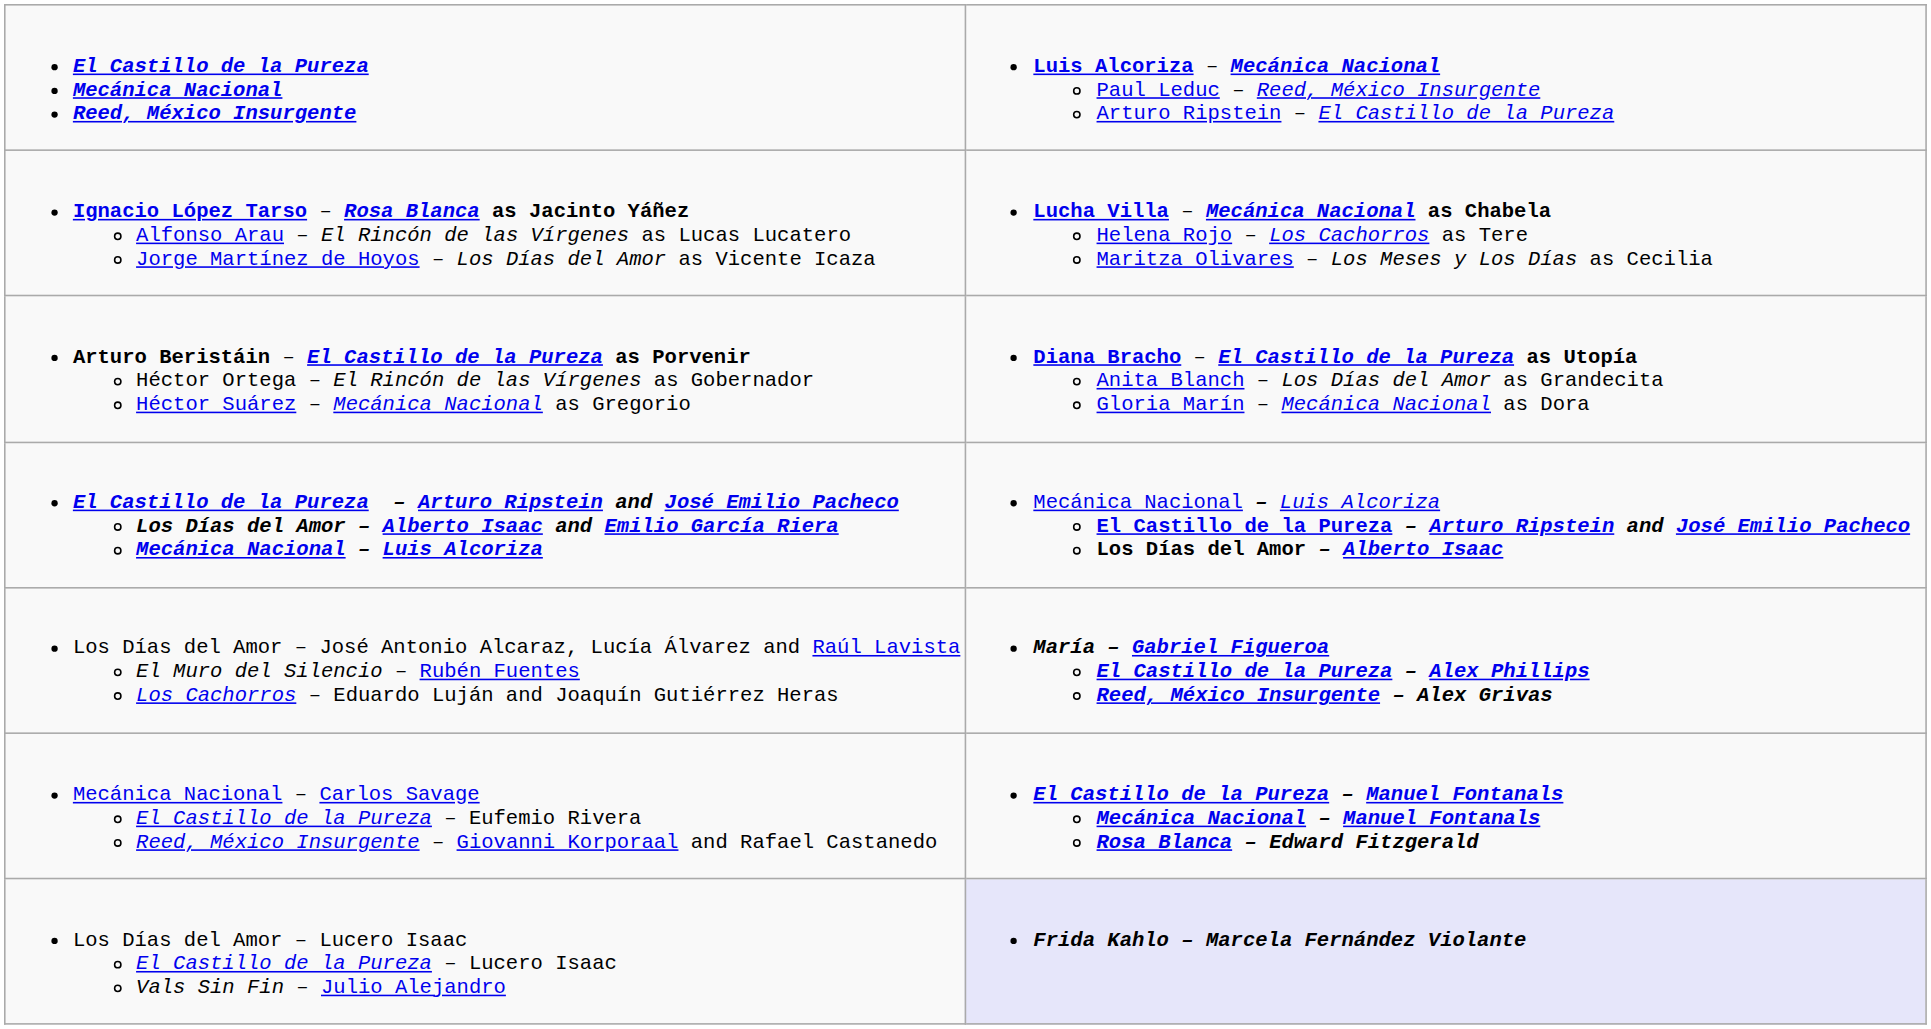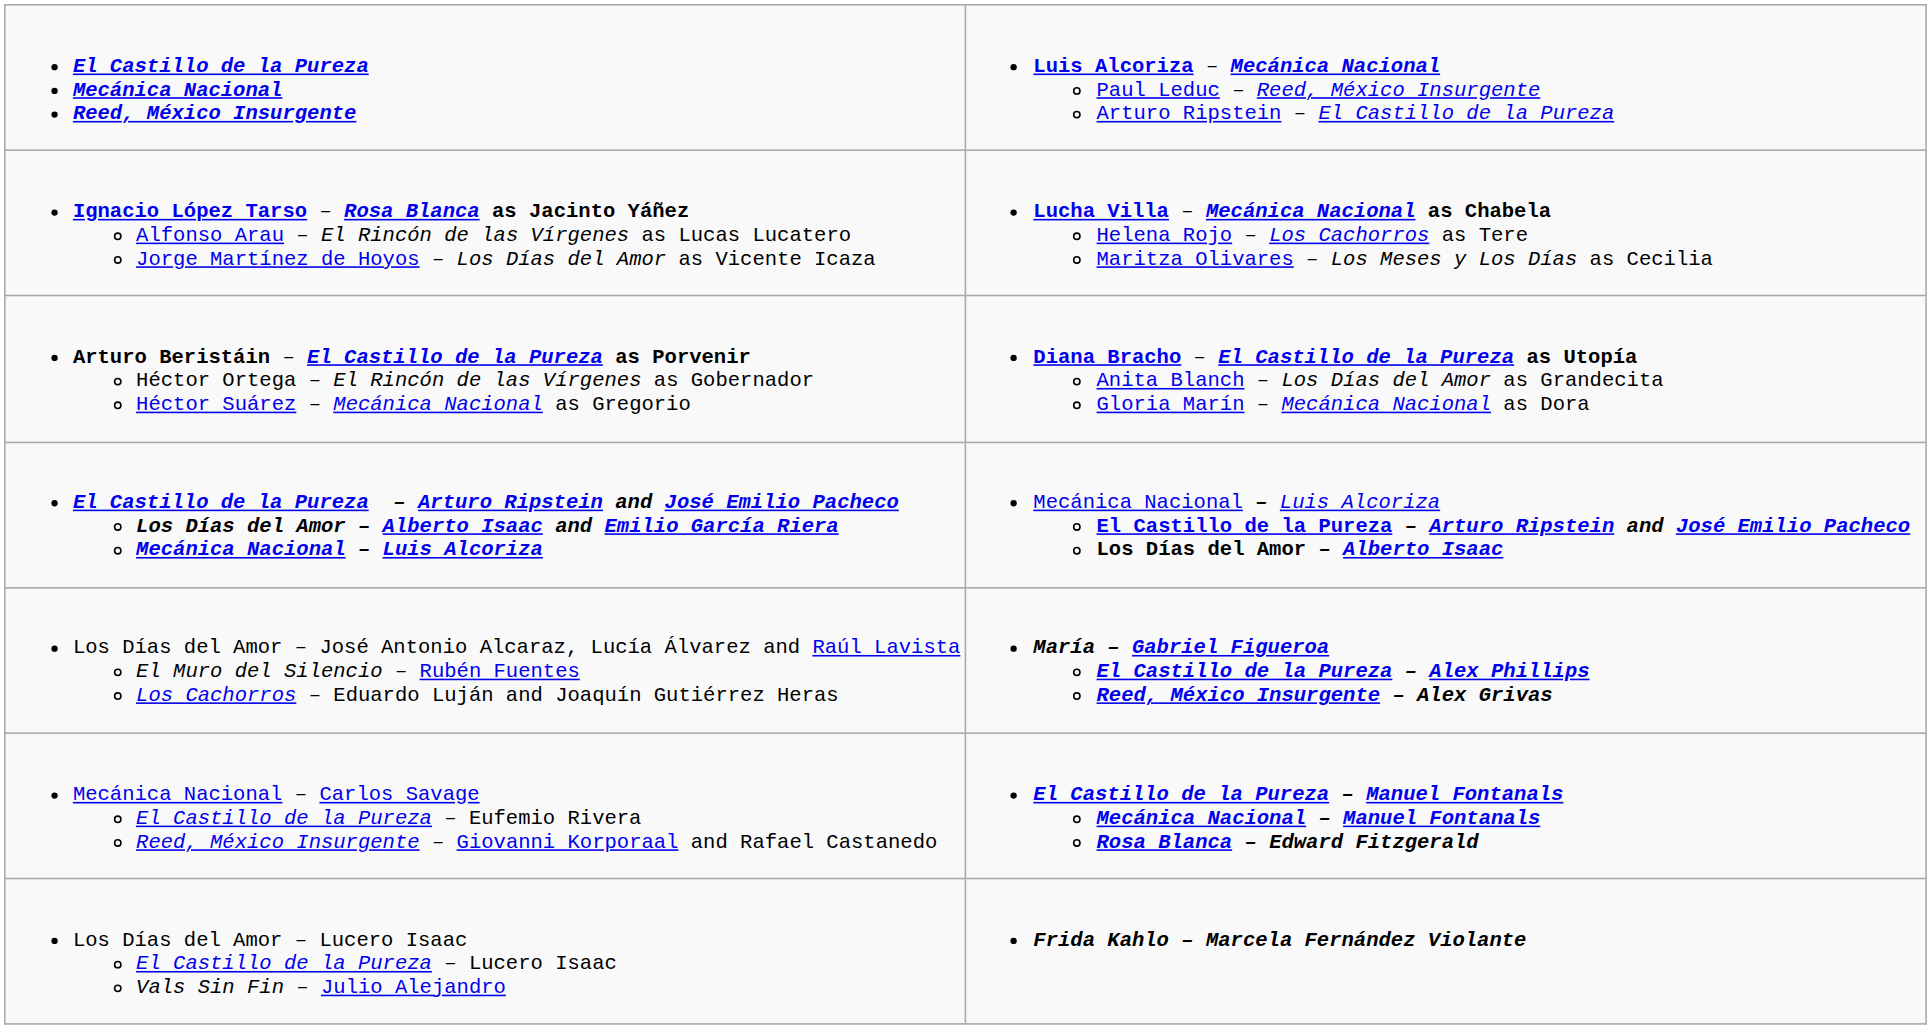(1445, 940) lavender background -> (1445, 940) no background
